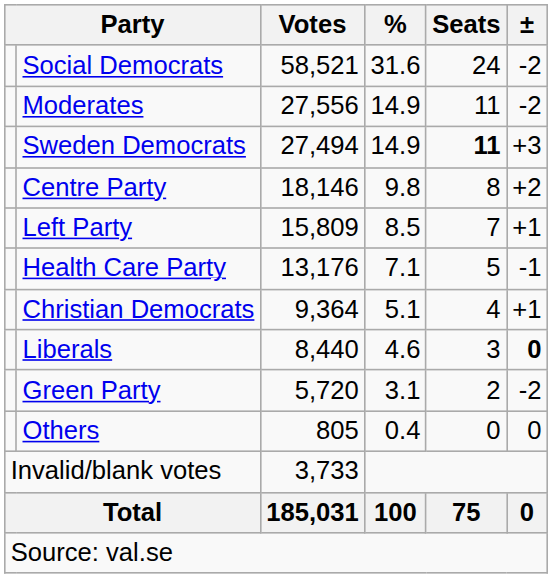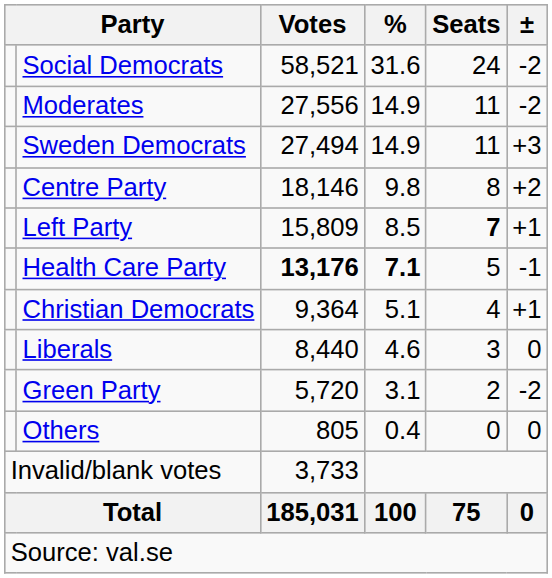(487, 146) bold -> (487, 146) normal
(493, 227) normal -> (493, 227) bold
(320, 268) normal -> (320, 268) bold
(403, 268) normal -> (403, 268) bold
(534, 349) bold -> (534, 349) normal
